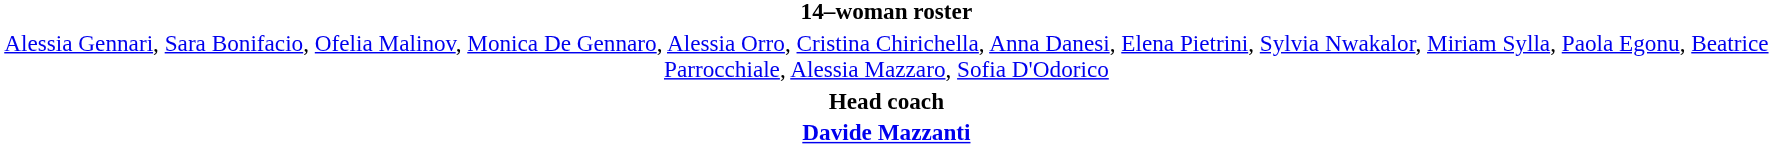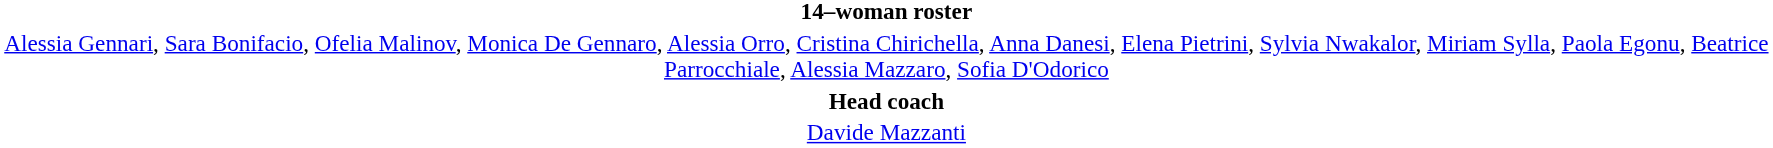(886, 132) bold -> (886, 132) normal
